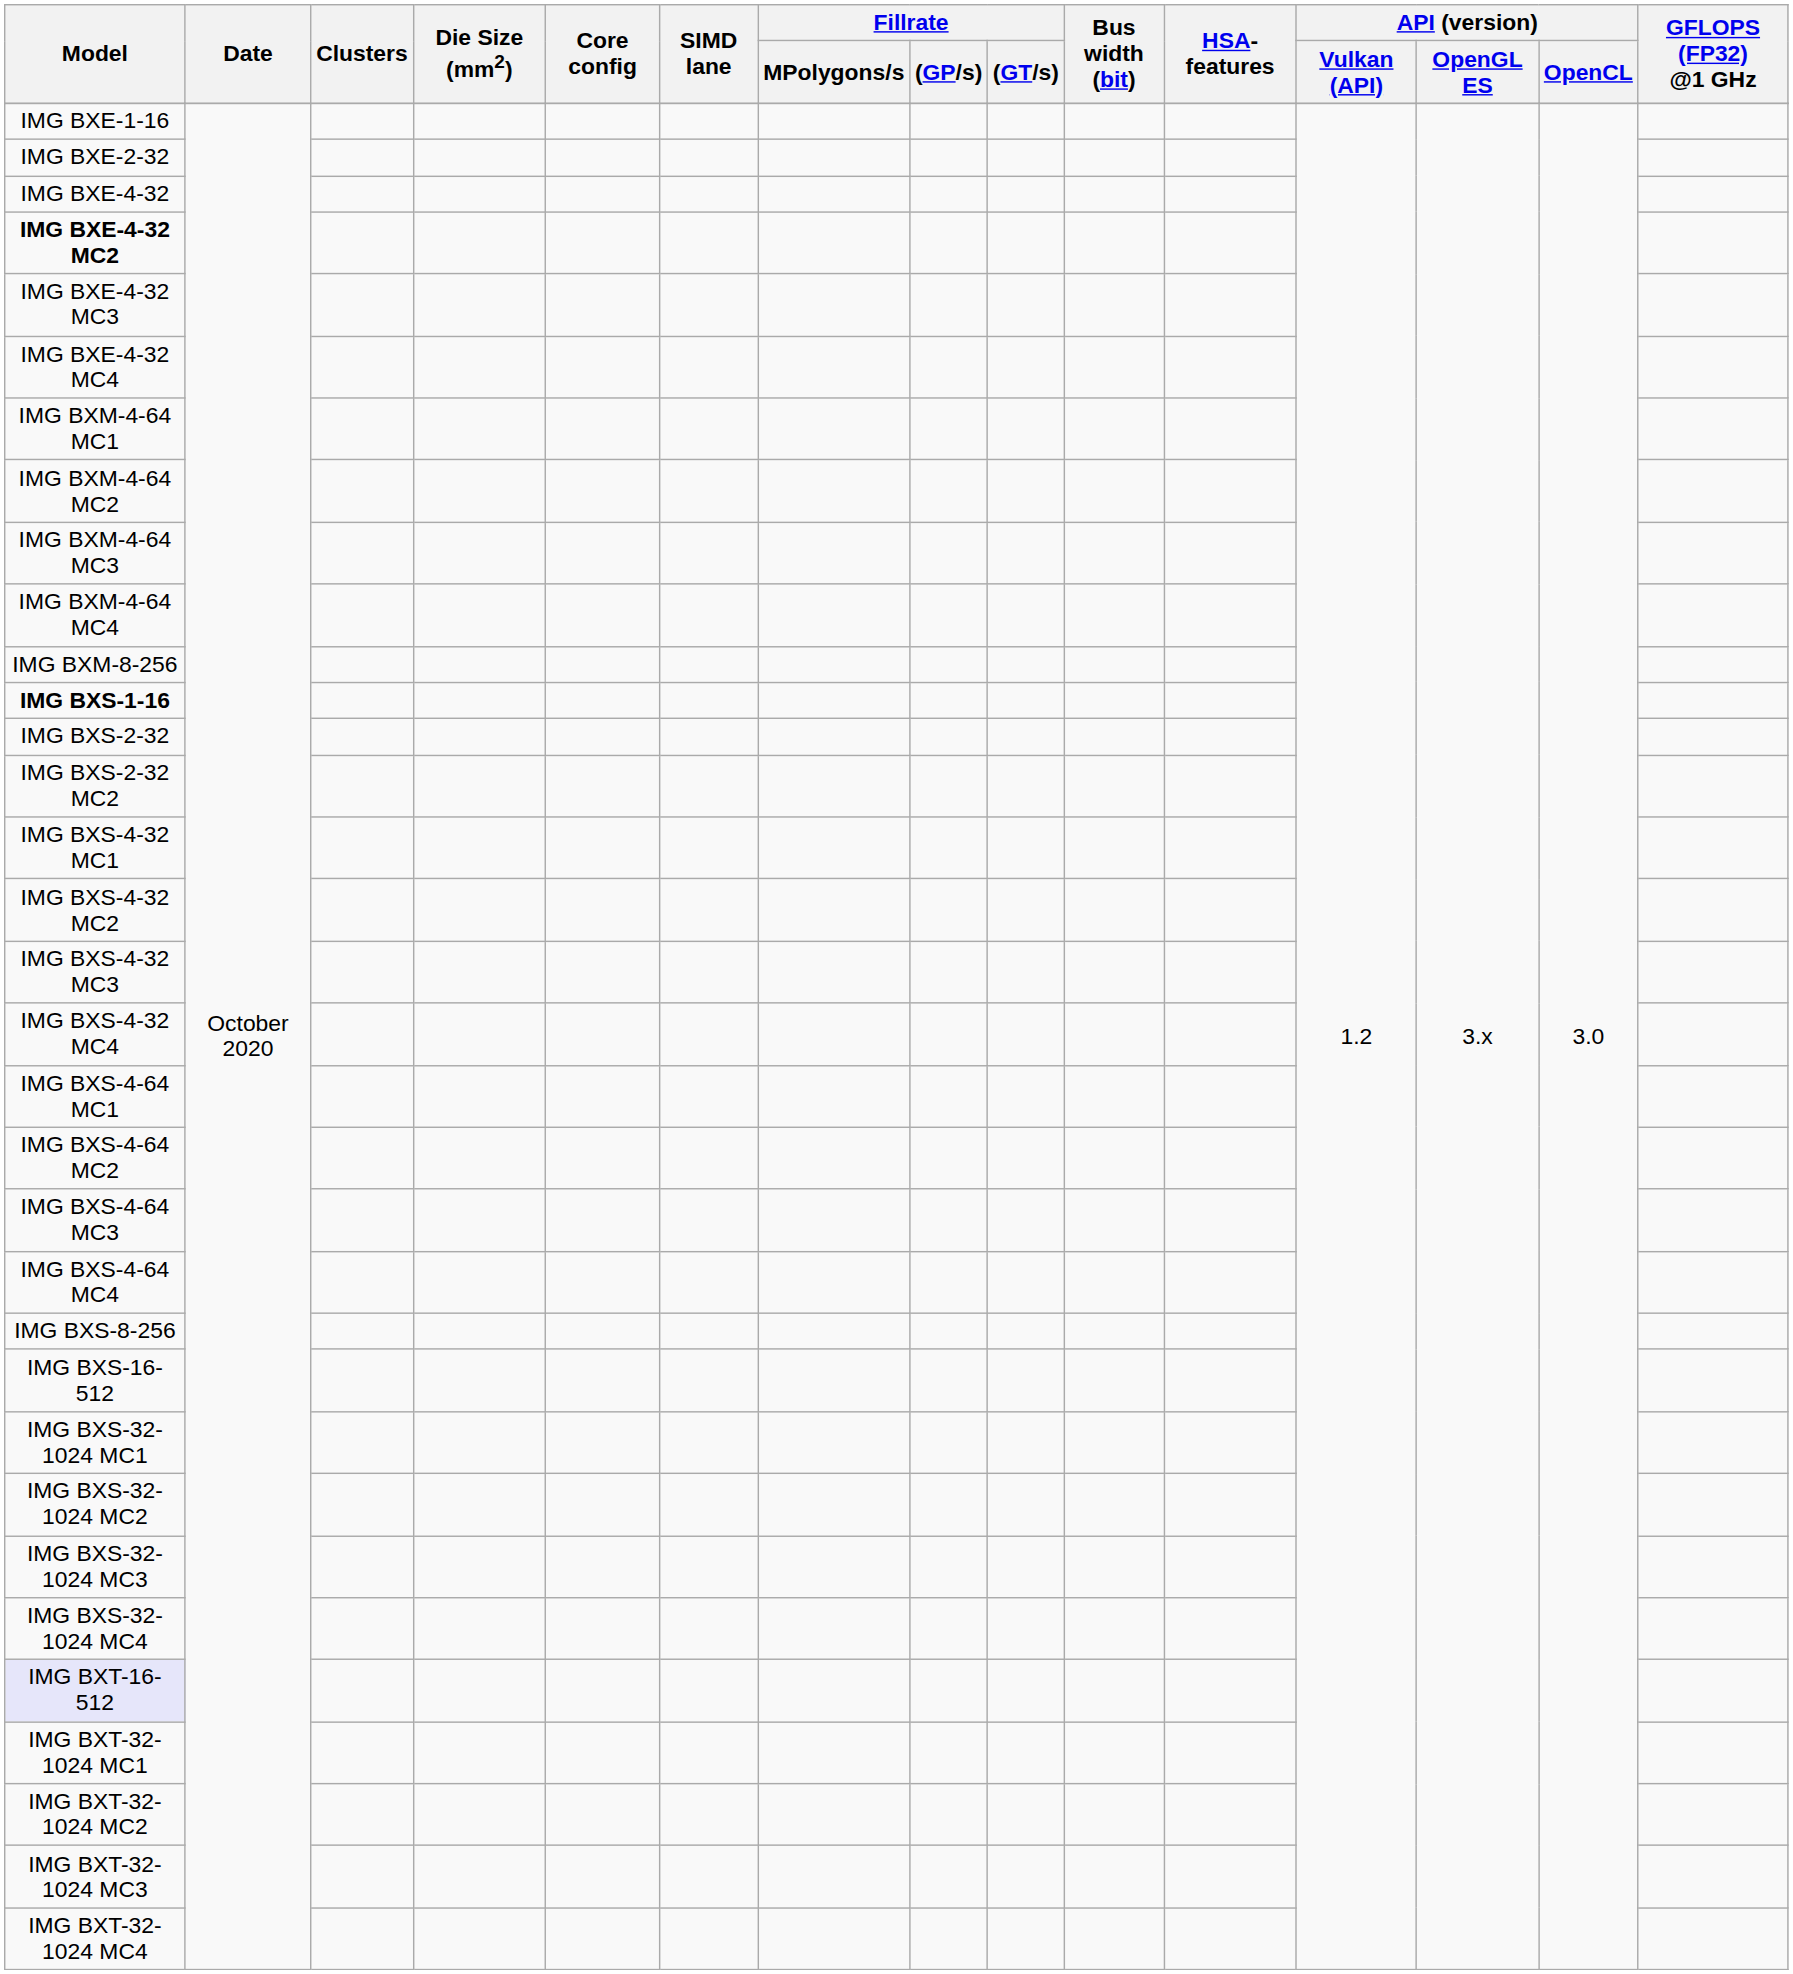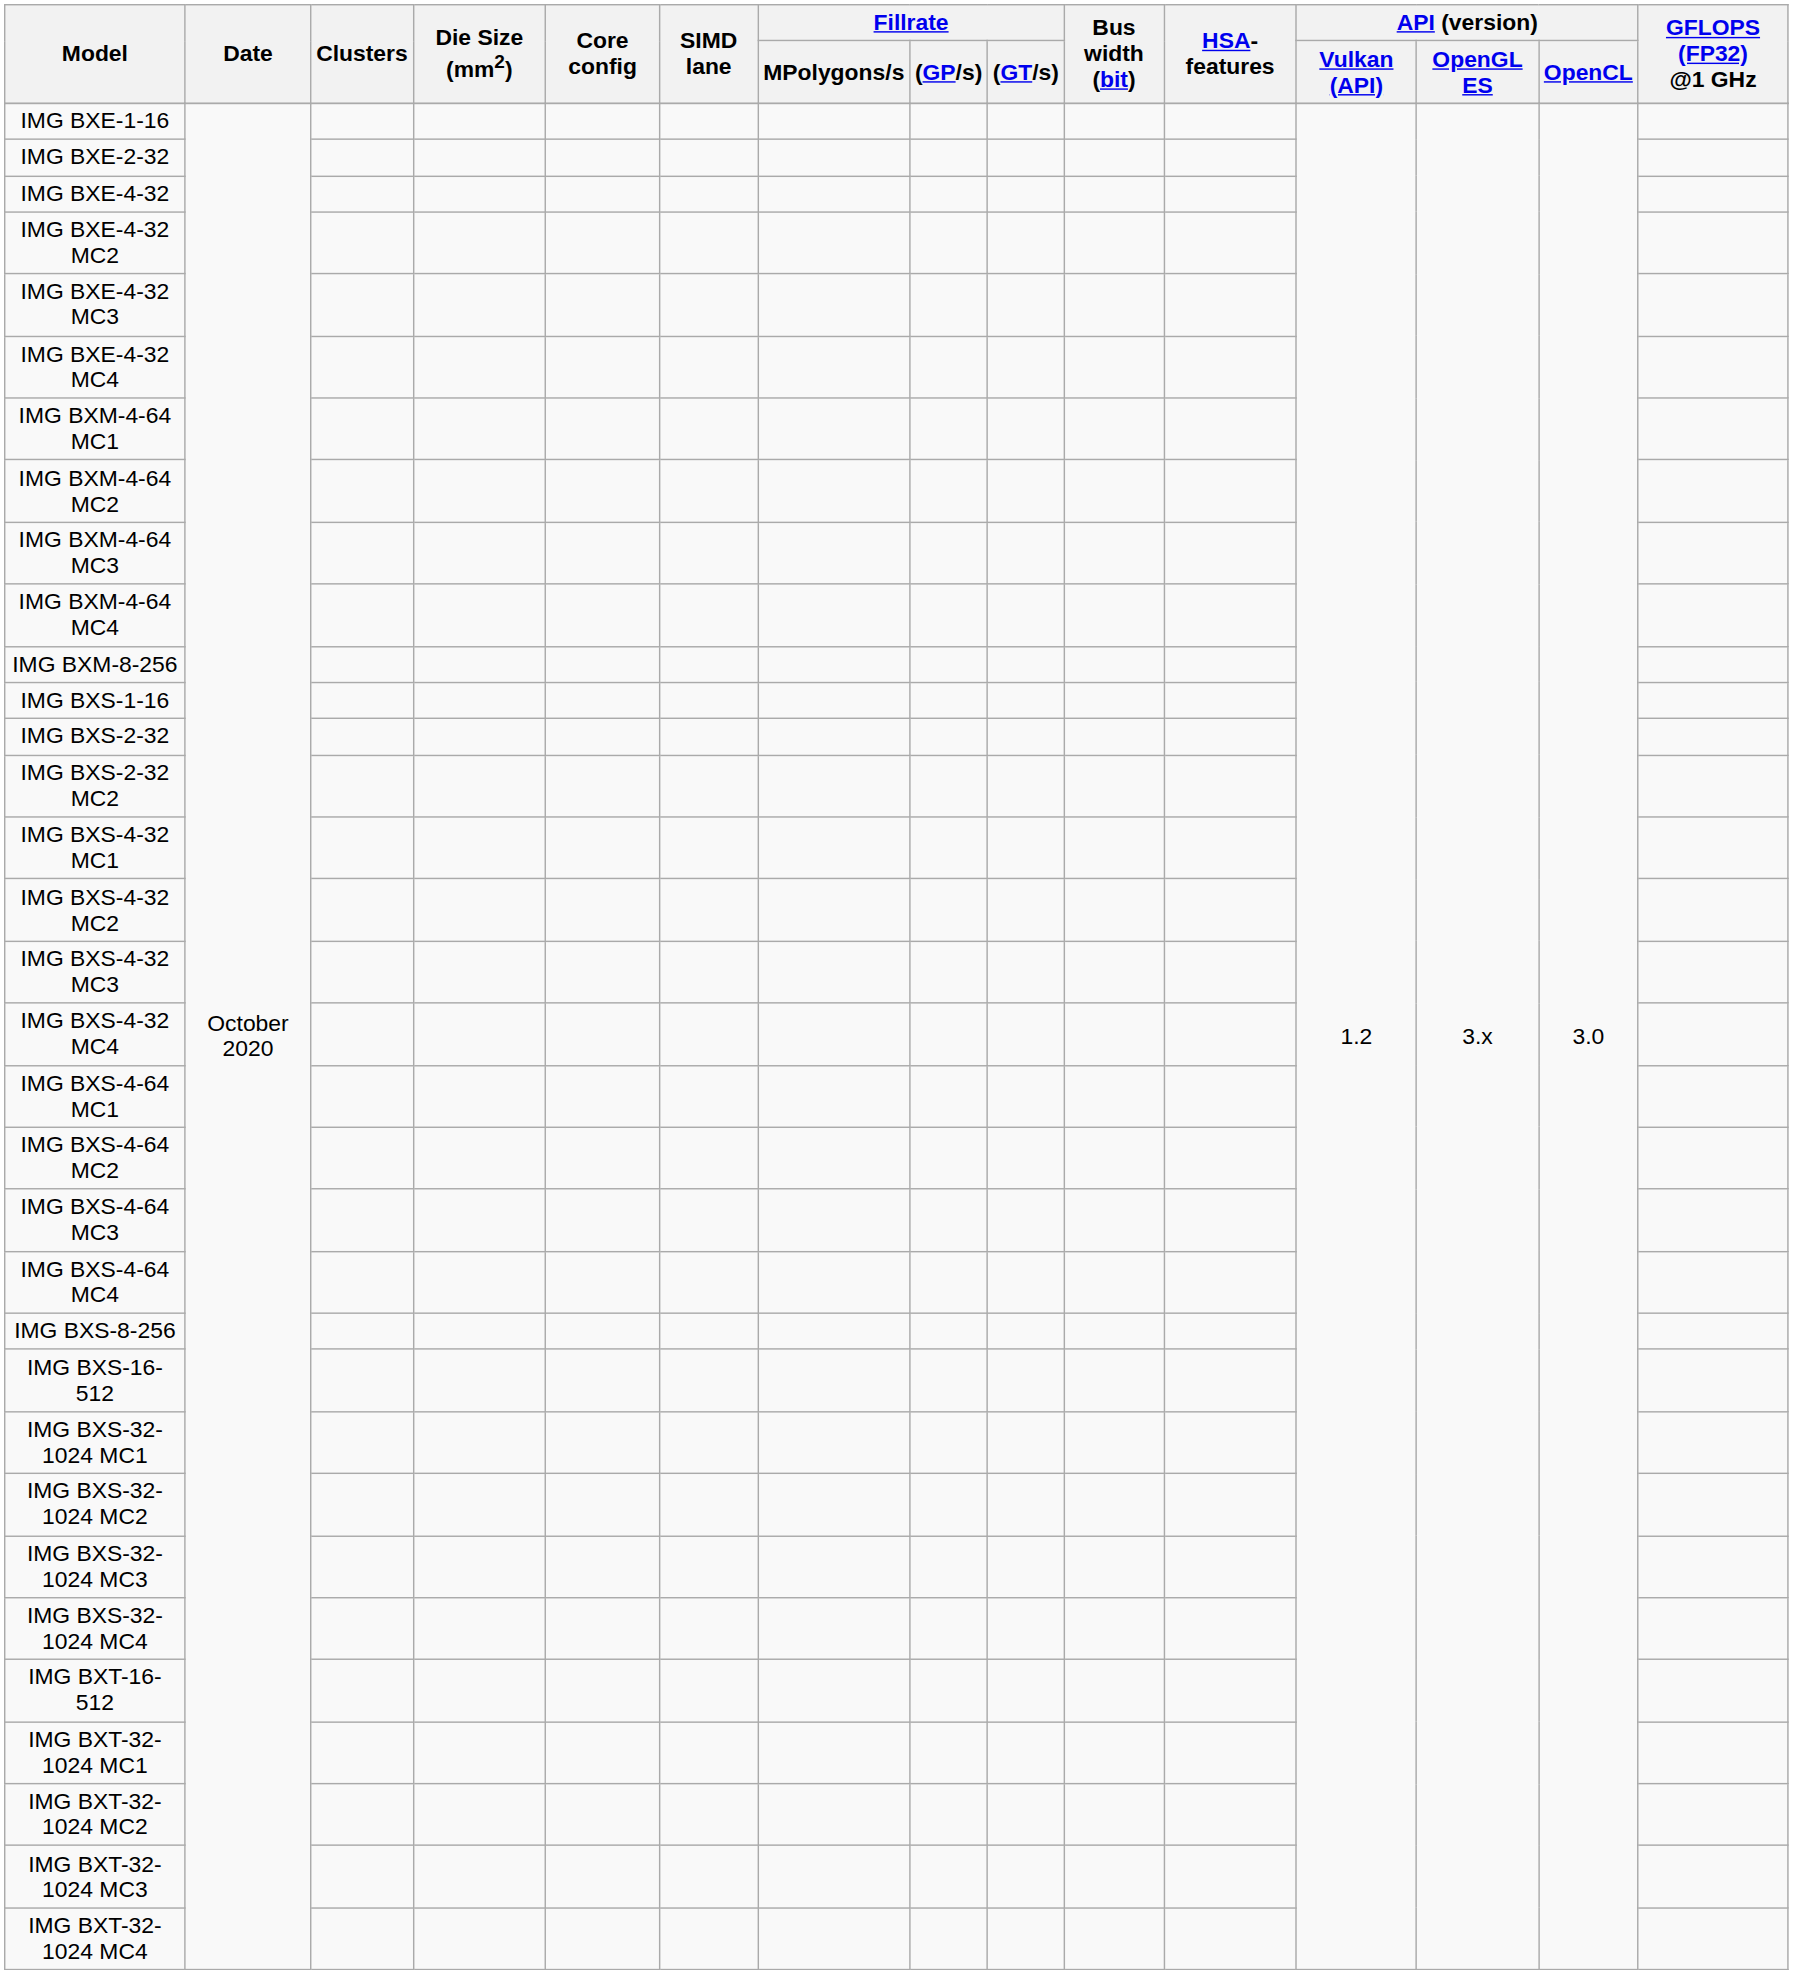(95, 242) bold -> (95, 242) normal
(95, 700) bold -> (95, 700) normal
(95, 1690) lavender background -> (95, 1690) no background
